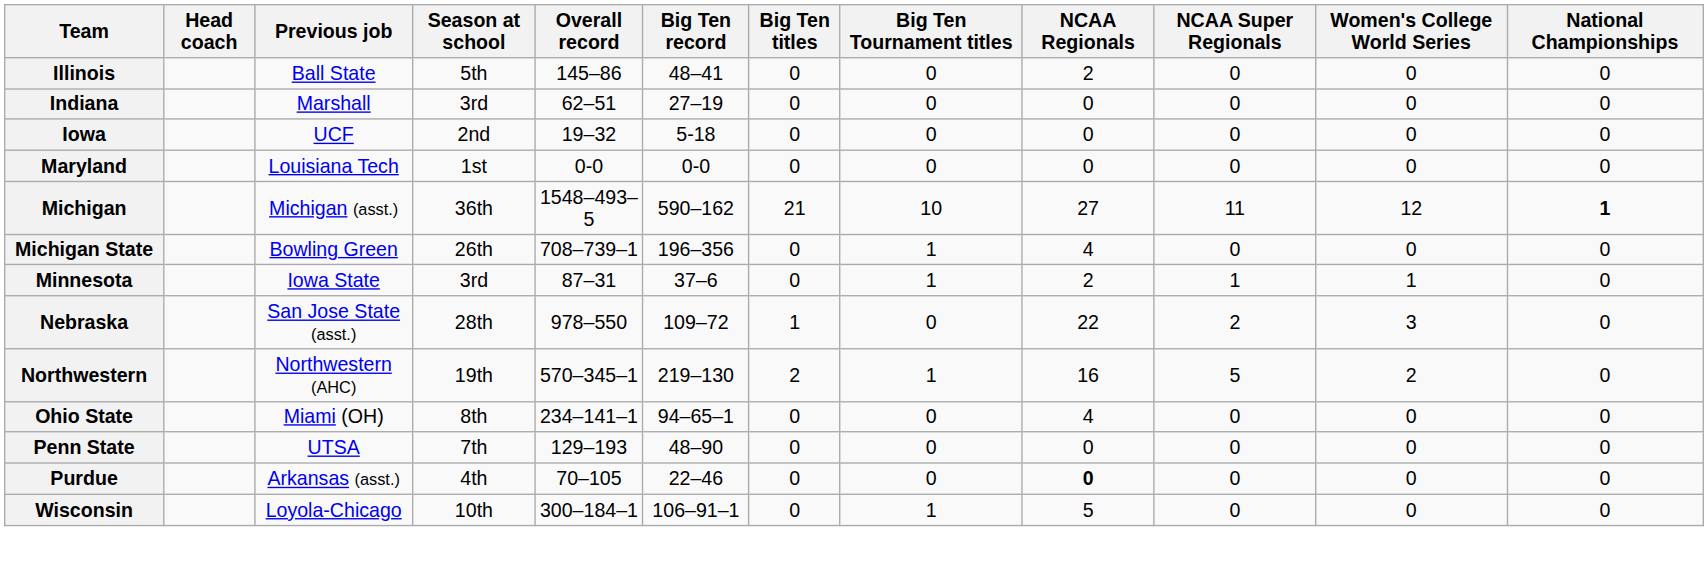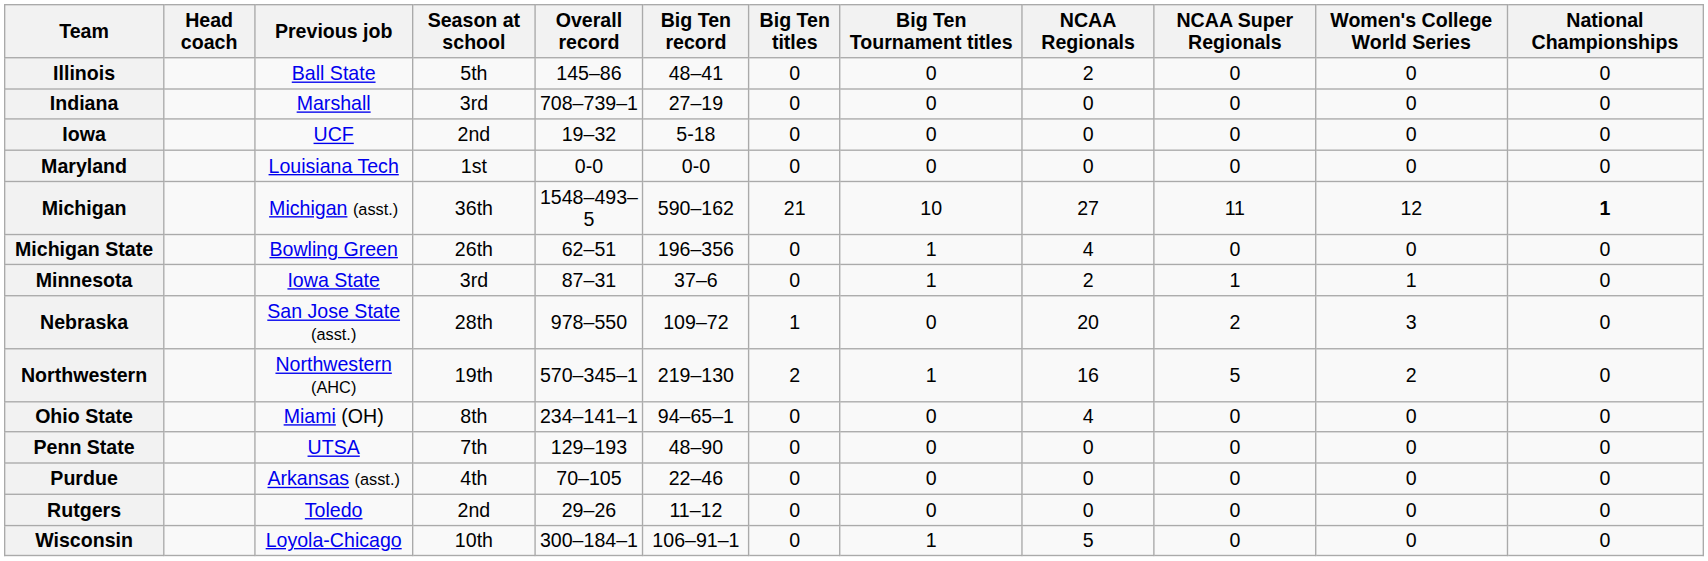(589, 104) 62–51 -> (589, 104) 708–739–1
(589, 250) 708–739–1 -> (589, 250) 62–51
(1088, 322) 22 -> (1088, 322) 20
(1088, 479) bold -> (1088, 479) normal
+ row: (84, 510)
